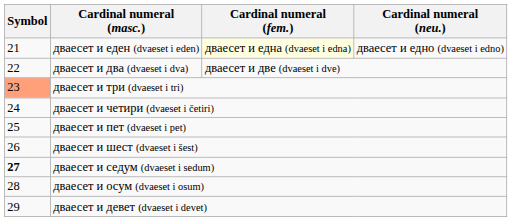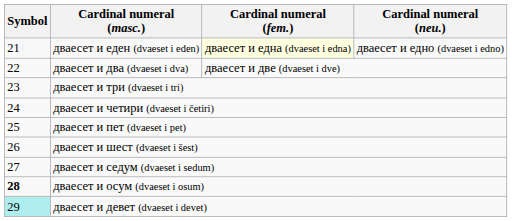(14, 87) lightsalmon background -> (14, 87) no background
(14, 166) bold -> (14, 166) normal
(14, 186) normal -> (14, 186) bold
(14, 206) no background -> (14, 206) paleturquoise background
